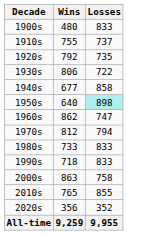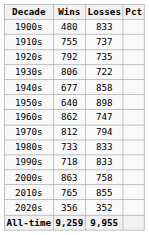+ column: (134, 12)
(104, 102) paleturquoise background -> (104, 102) no background
